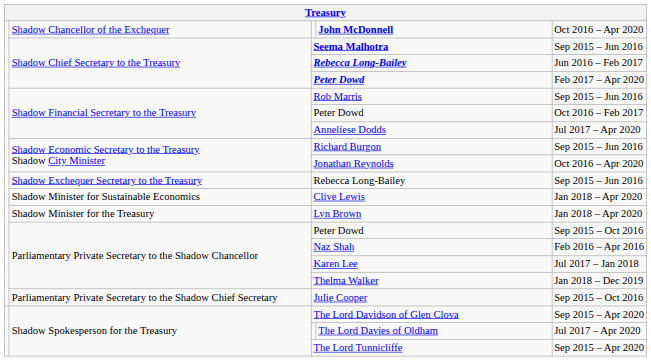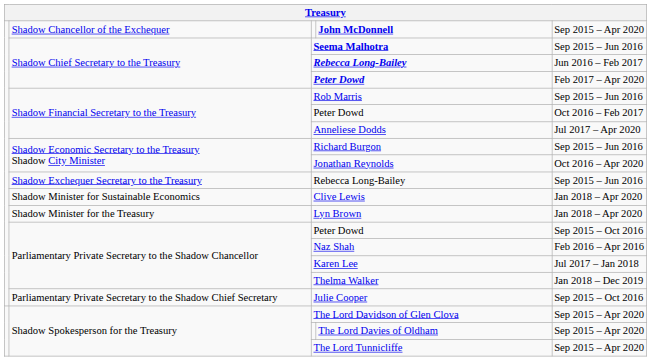(599, 29) Oct 2016 – Apr 2020 -> (599, 29) Sep 2015 – Apr 2020
(597, 331) Jul 2017 – Apr 2020 -> (599, 331) Sep 2015 – Apr 2020
